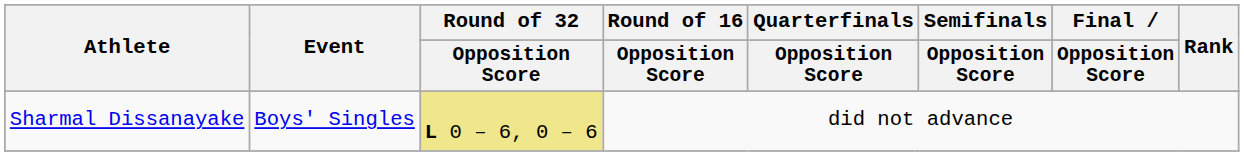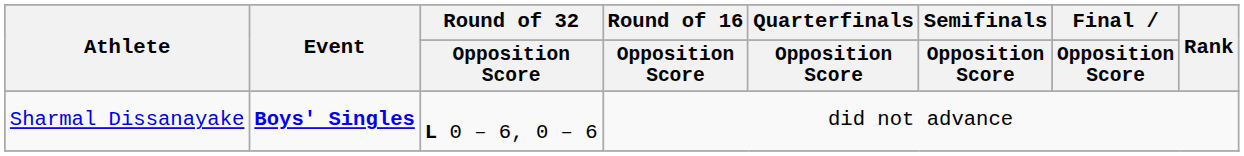(335, 121) normal -> (335, 121) bold
(511, 133) khaki background -> (511, 133) no background
